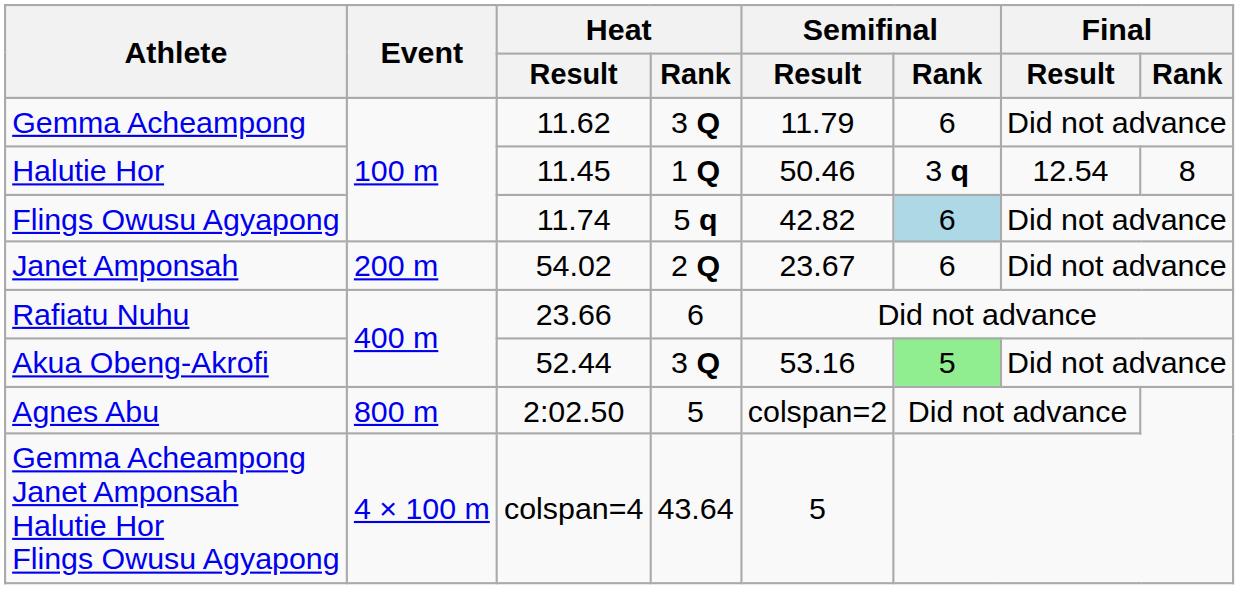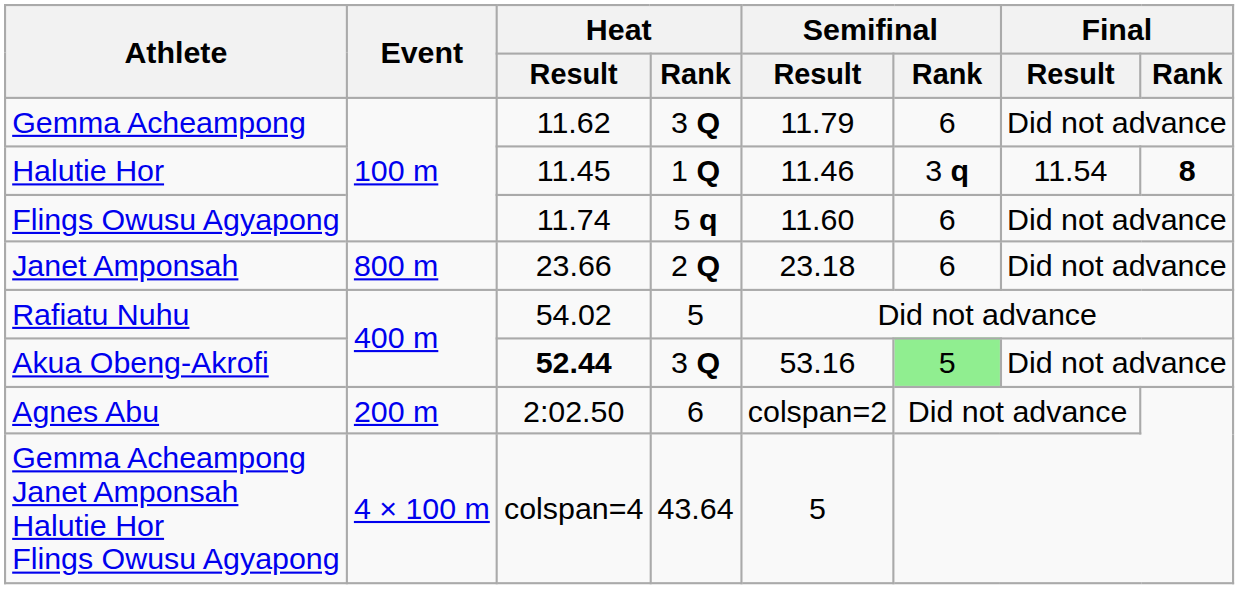(817, 171) 50.46 -> (817, 171) 11.46
(1070, 171) 12.54 -> (1070, 171) 11.54
(1187, 171) normal -> (1187, 171) bold
(817, 219) 42.82 -> (817, 219) 11.60
(947, 219) lightblue background -> (947, 219) no background
(396, 267) 200 m -> (396, 267) 800 m
(574, 267) 54.02 -> (574, 267) 23.66
(817, 267) 23.67 -> (817, 267) 23.18
(574, 315) 23.66 -> (574, 315) 54.02
(696, 315) 6 -> (696, 315) 5
(574, 363) normal -> (574, 363) bold
(396, 411) 800 m -> (396, 411) 200 m
(696, 411) 5 -> (696, 411) 6
